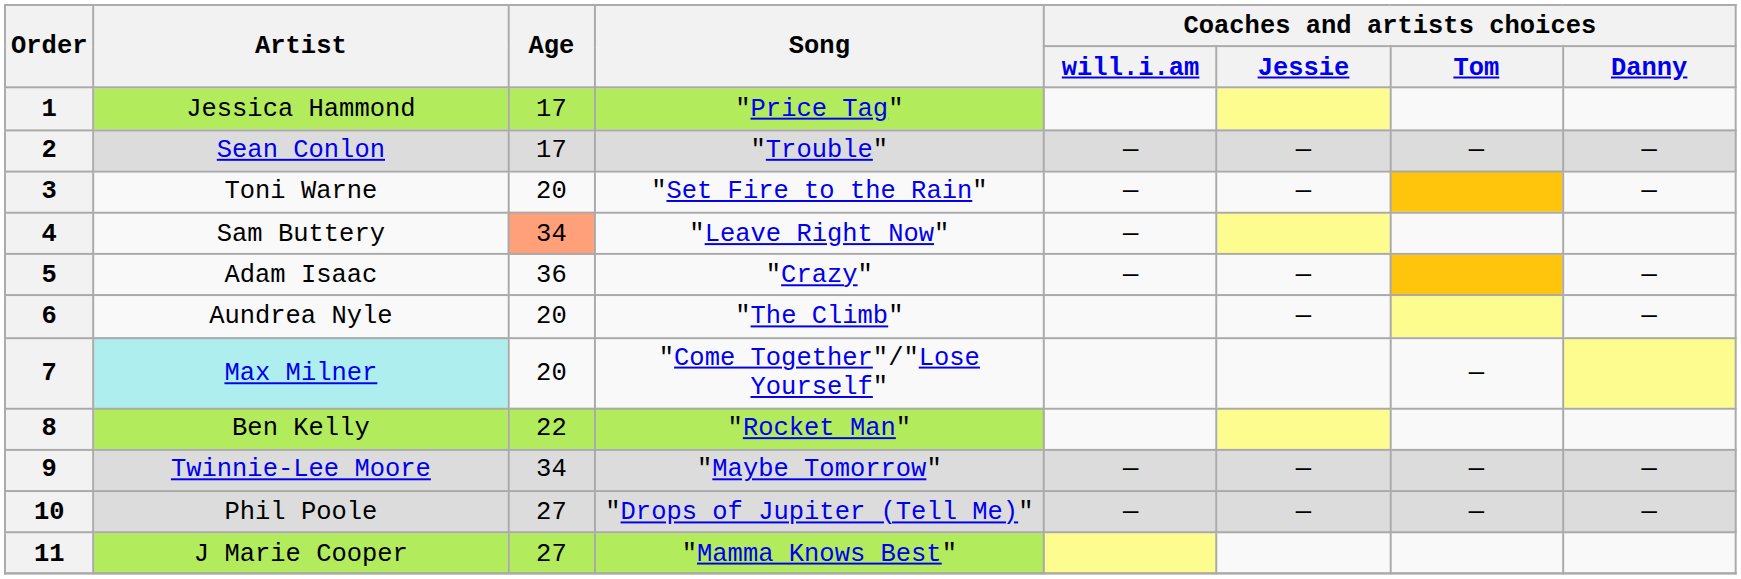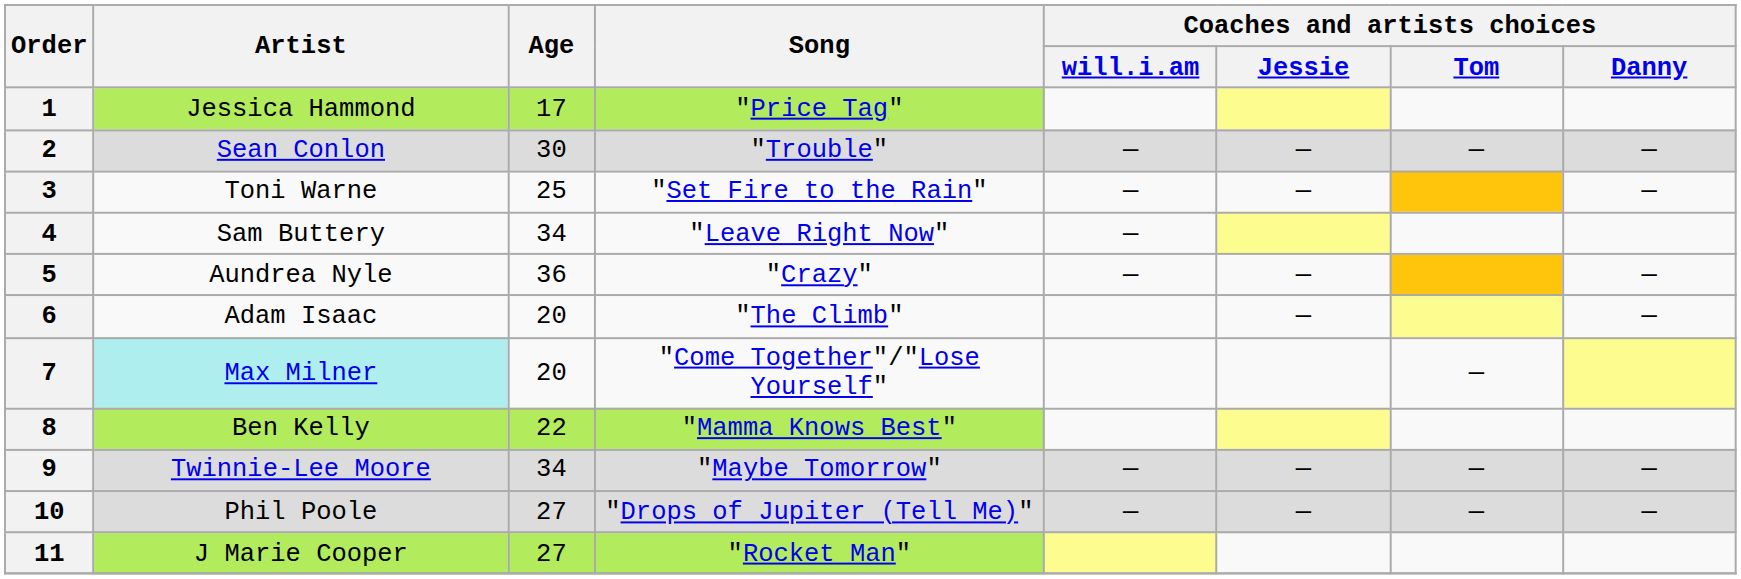(551, 150) 17 -> (551, 150) 30
(551, 192) 20 -> (551, 192) 25
(551, 233) lightsalmon background -> (551, 233) no background
(301, 275) Adam Isaac -> (301, 275) Aundrea Nyle
(301, 316) Aundrea Nyle -> (301, 316) Adam Isaac
(819, 429) "Rocket Man" -> (819, 429) "Mamma Knows Best"
(819, 553) "Mamma Knows Best" -> (819, 553) "Rocket Man"
